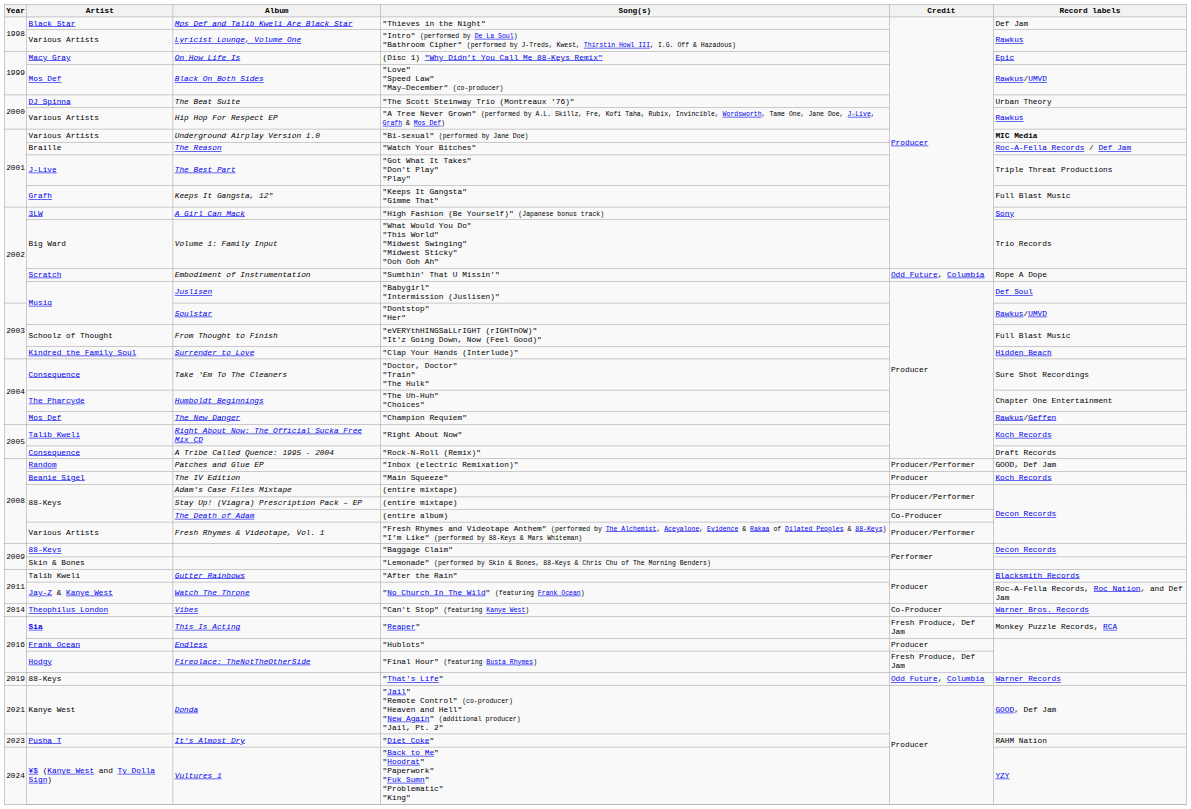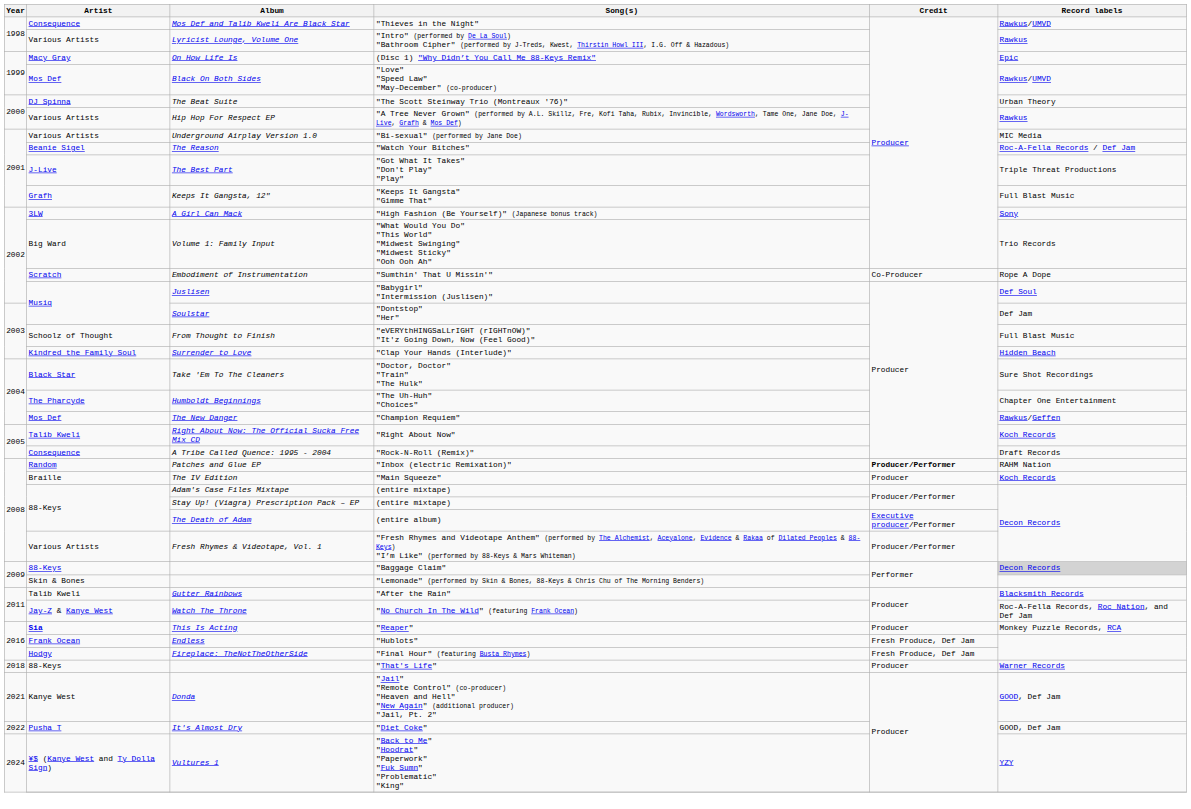(52, 23) Black Star -> (54, 23) Consequence
(1012, 23) Def Jam -> (1025, 23) Rawkus/UMVD
(1016, 136) bold -> (1021, 136) normal
(45, 148) Braille -> (57, 148) Beanie Sigel
(938, 275) Odd Future, Columbia -> (897, 275) Co-Producer
(1021, 314) Rawkus/UMVD -> (1016, 314) Def Jam
(54, 374) Consequence -> (52, 374) Black Star
(933, 465) normal -> (914, 465) bold
(1026, 465) GOOD, Def Jam -> (1025, 465) RAHM Nation
(57, 478) Beanie Sigel -> (45, 478) Braille
(917, 516) Co-Producer -> (914, 520) Executive producer/Performer
(1026, 550) no background -> (1030, 568) lightgrey background
- row: (186, 610)
(933, 627) Fresh Produce, Def Jam -> (890, 628) Producer
(910, 645) Producer -> (923, 641) Fresh Produce, Def Jam
(16, 679) 2019 -> (16, 666) 2018
(938, 679) Odd Future, Columbia -> (890, 666) Producer
(16, 740) 2023 -> (16, 728) 2022
(1021, 740) RAHM Nation -> (1030, 728) GOOD, Def Jam
